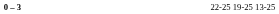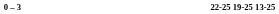(243, 7) normal -> (243, 7) bold
